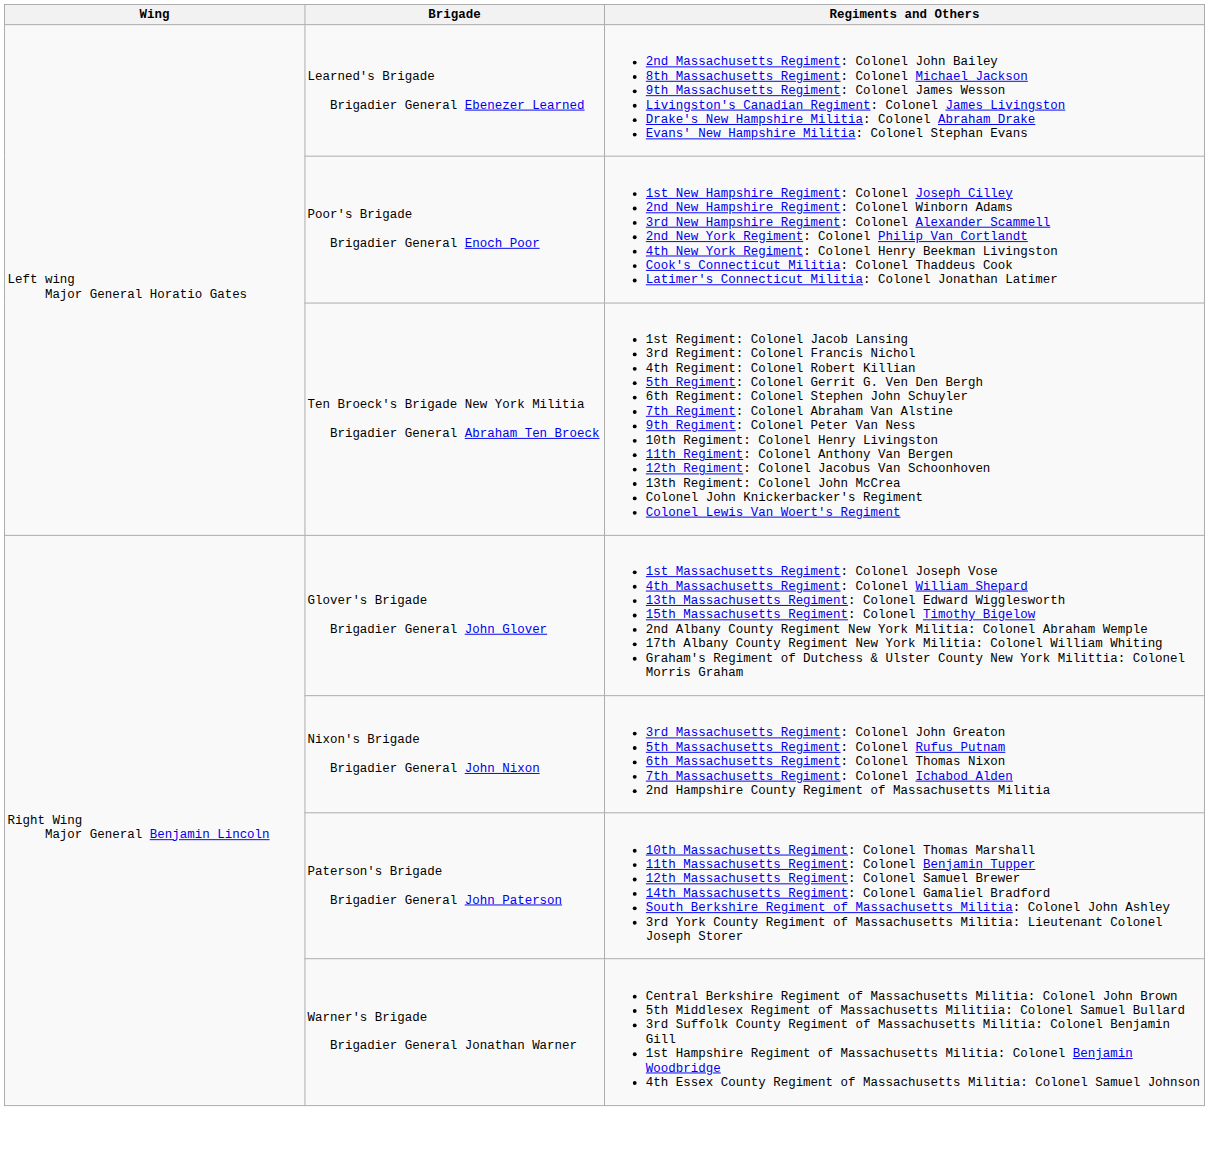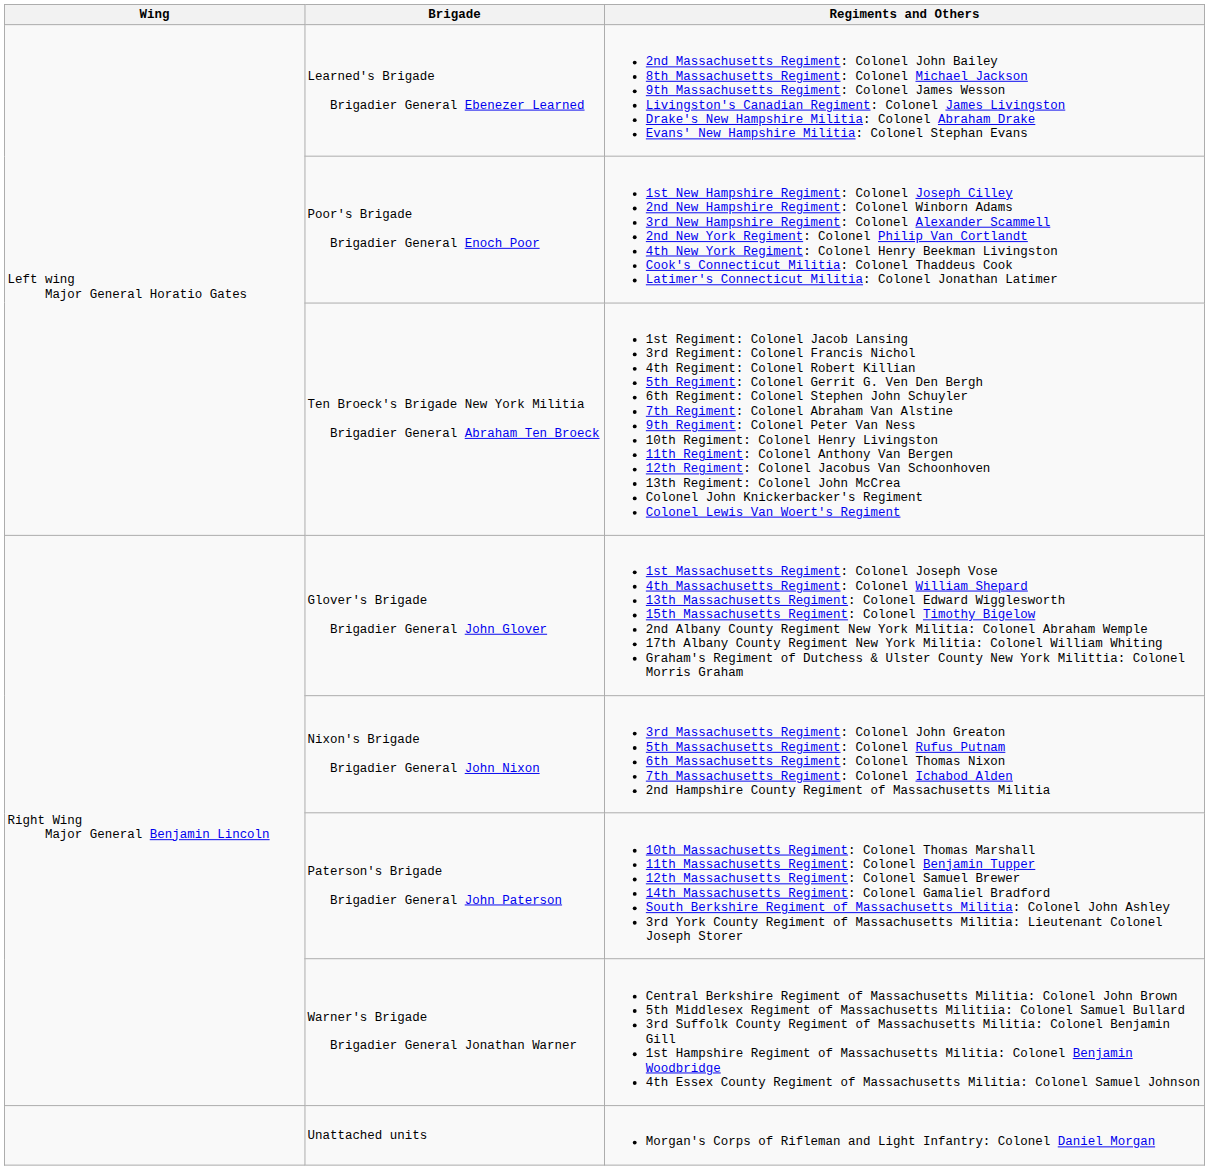+ row: (367, 1135)
